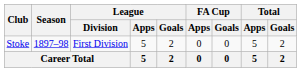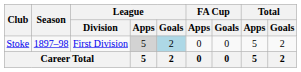(144, 43) no background -> (144, 43) lightgrey background
(171, 43) no background -> (171, 43) lightblue background
